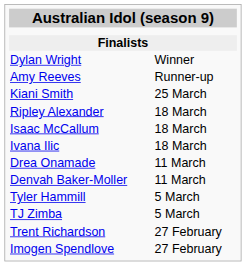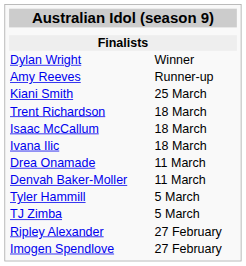(57, 111) Ripley Alexander -> (58, 111) Trent Richardson
(58, 232) Trent Richardson -> (57, 232) Ripley Alexander
